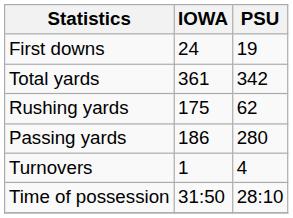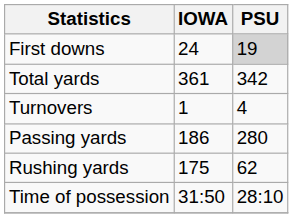(247, 49) no background -> (247, 49) lightgrey background
rows swapped: (69, 108) <-> (51, 167)
